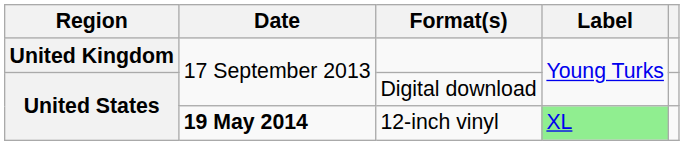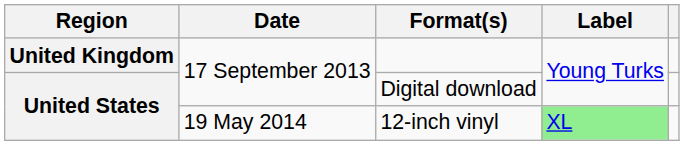(246, 122) bold -> (245, 122) normal
